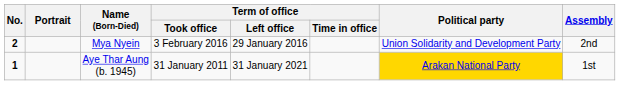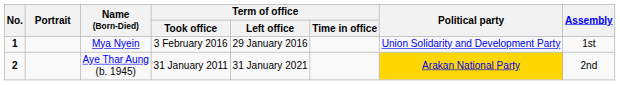(15, 44) 2 -> (15, 44) 1
(589, 44) 2nd -> (589, 44) 1st
(15, 66) 1 -> (15, 66) 2
(589, 66) 1st -> (589, 66) 2nd
